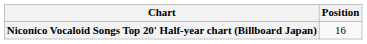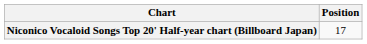(341, 30) 16 -> (341, 30) 17
